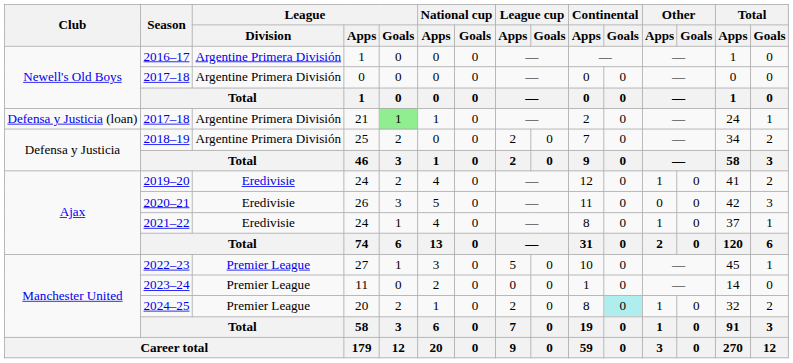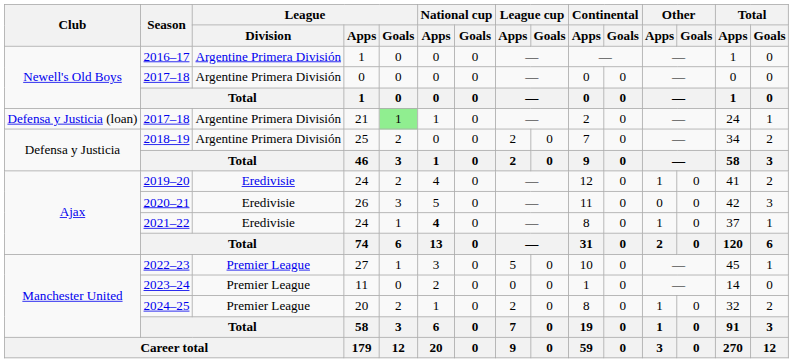(436, 222) normal -> (436, 222) bold
(623, 306) paleturquoise background -> (623, 306) no background
